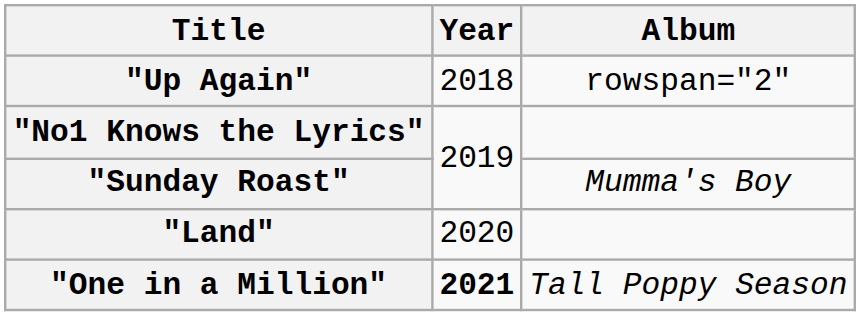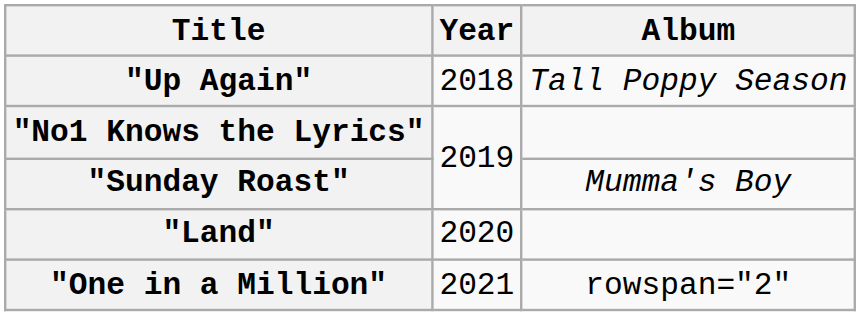(688, 81) rowspan="2" -> (688, 81) Tall Poppy Season
(477, 285) bold -> (477, 285) normal
(688, 285) Tall Poppy Season -> (688, 285) rowspan="2"
